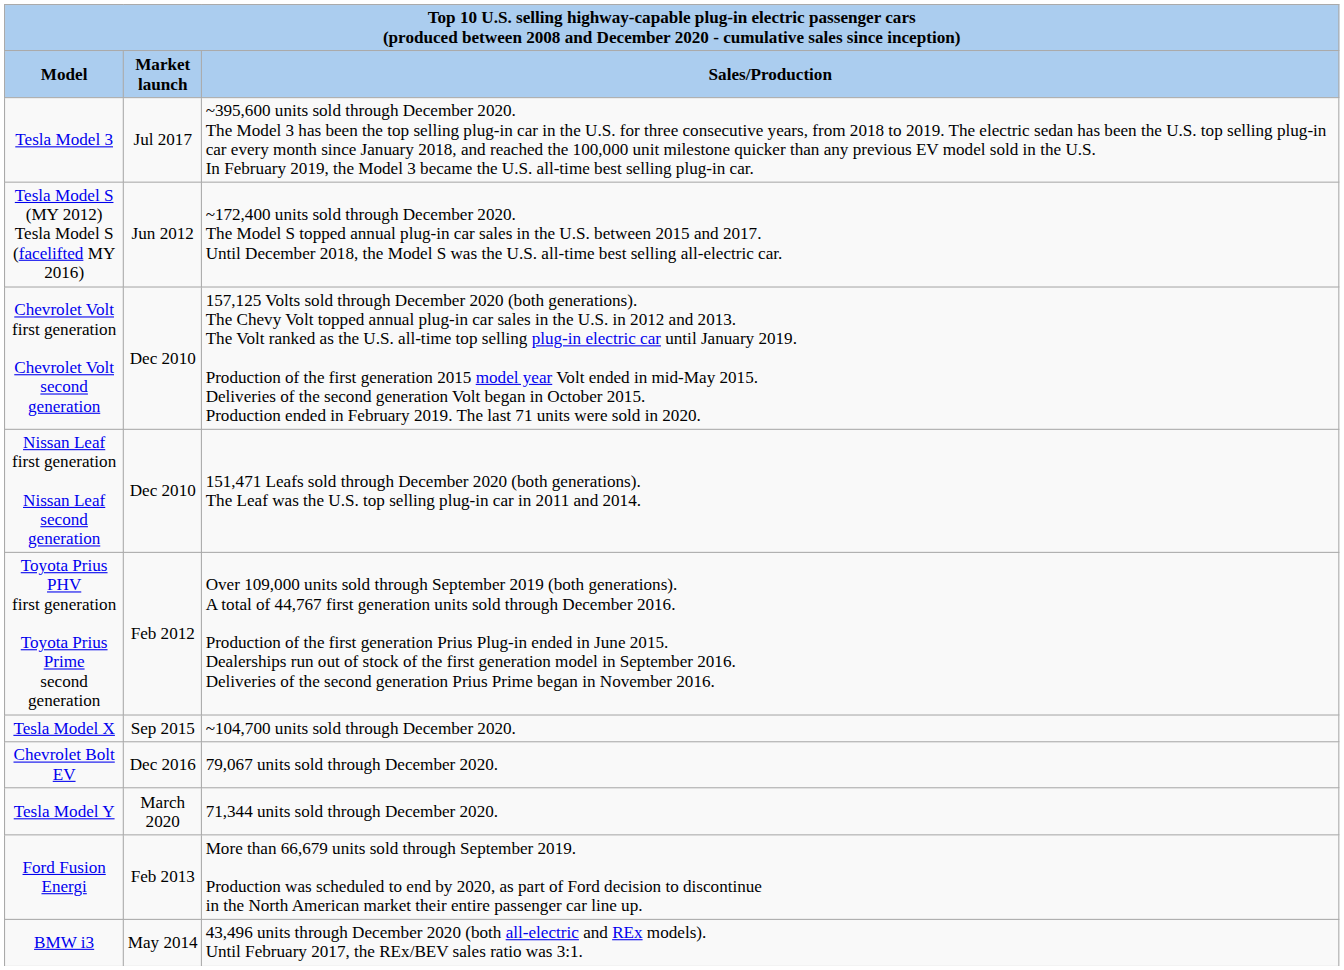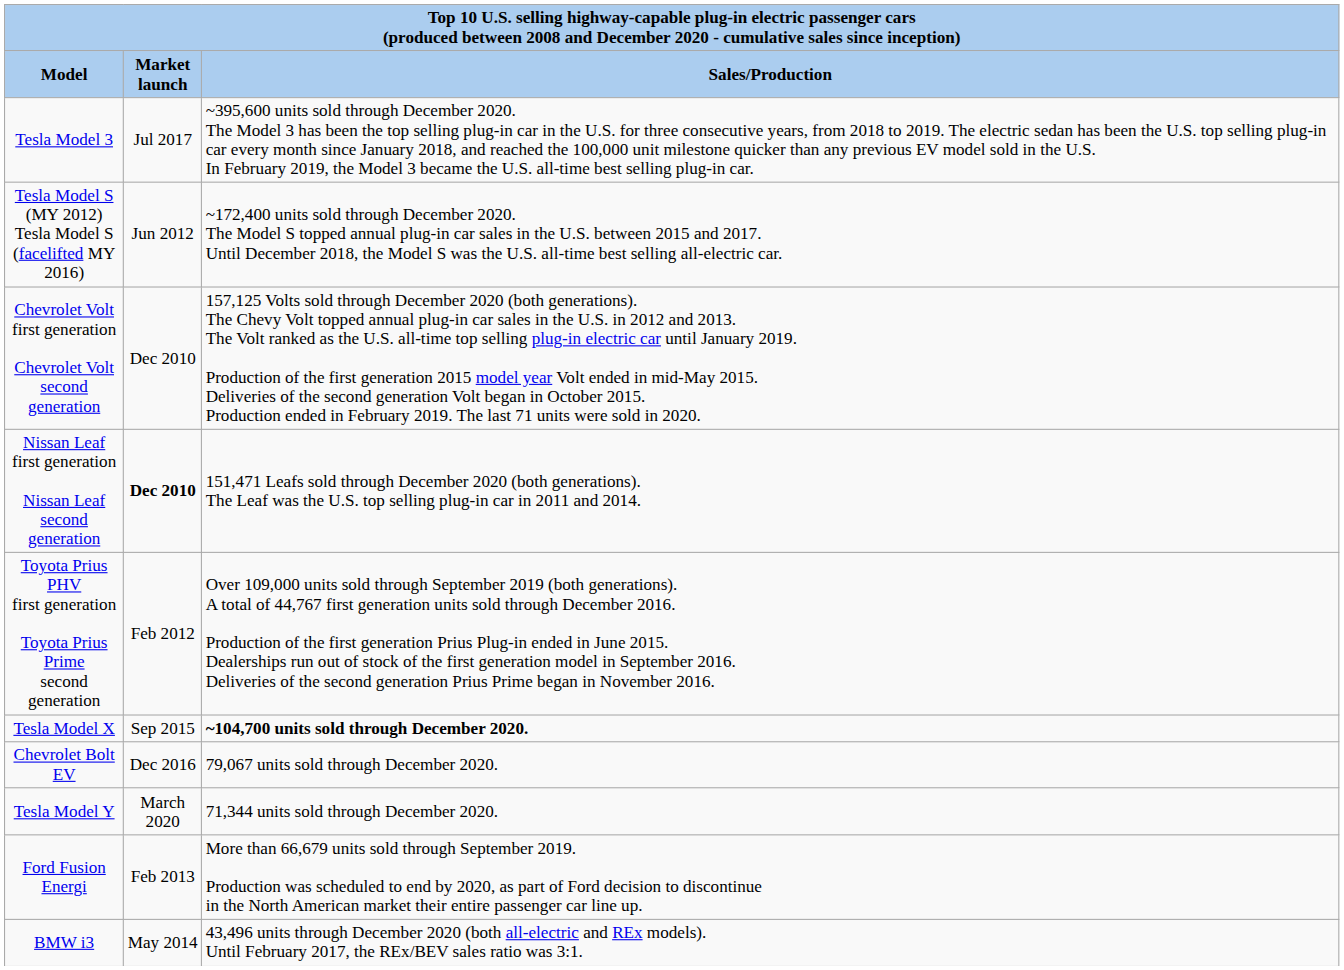(163, 490) normal -> (163, 490) bold
(361, 728) normal -> (367, 728) bold
